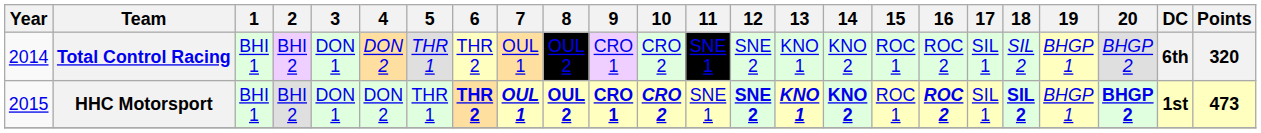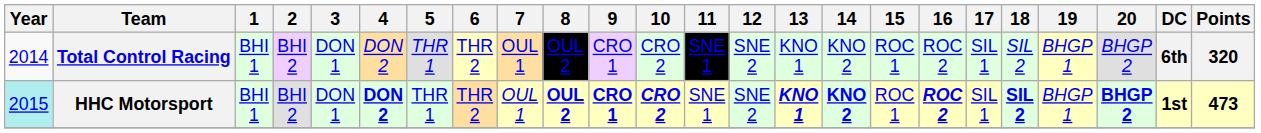(29, 104) no background -> (29, 104) paleturquoise background
(383, 104) normal -> (383, 104) bold
(475, 104) bold -> (475, 104) normal
(520, 104) bold -> (520, 104) normal
(753, 104) bold -> (752, 104) normal
